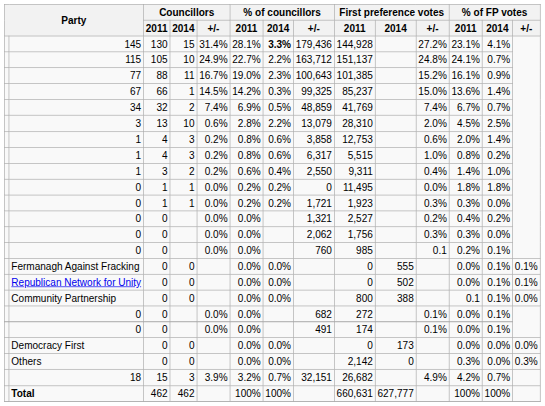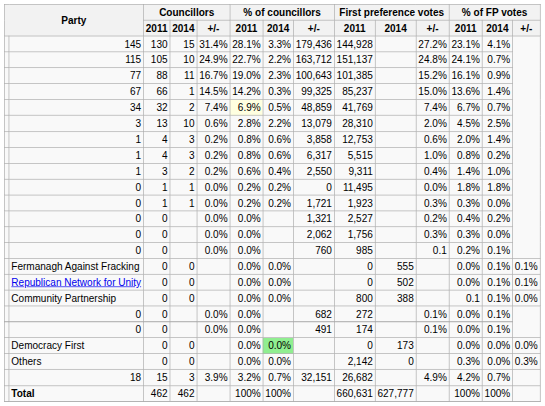(280, 44) bold -> (280, 44) normal
(249, 108) no background -> (249, 108) lightyellow background
(280, 346) no background -> (280, 346) lightgreen background
